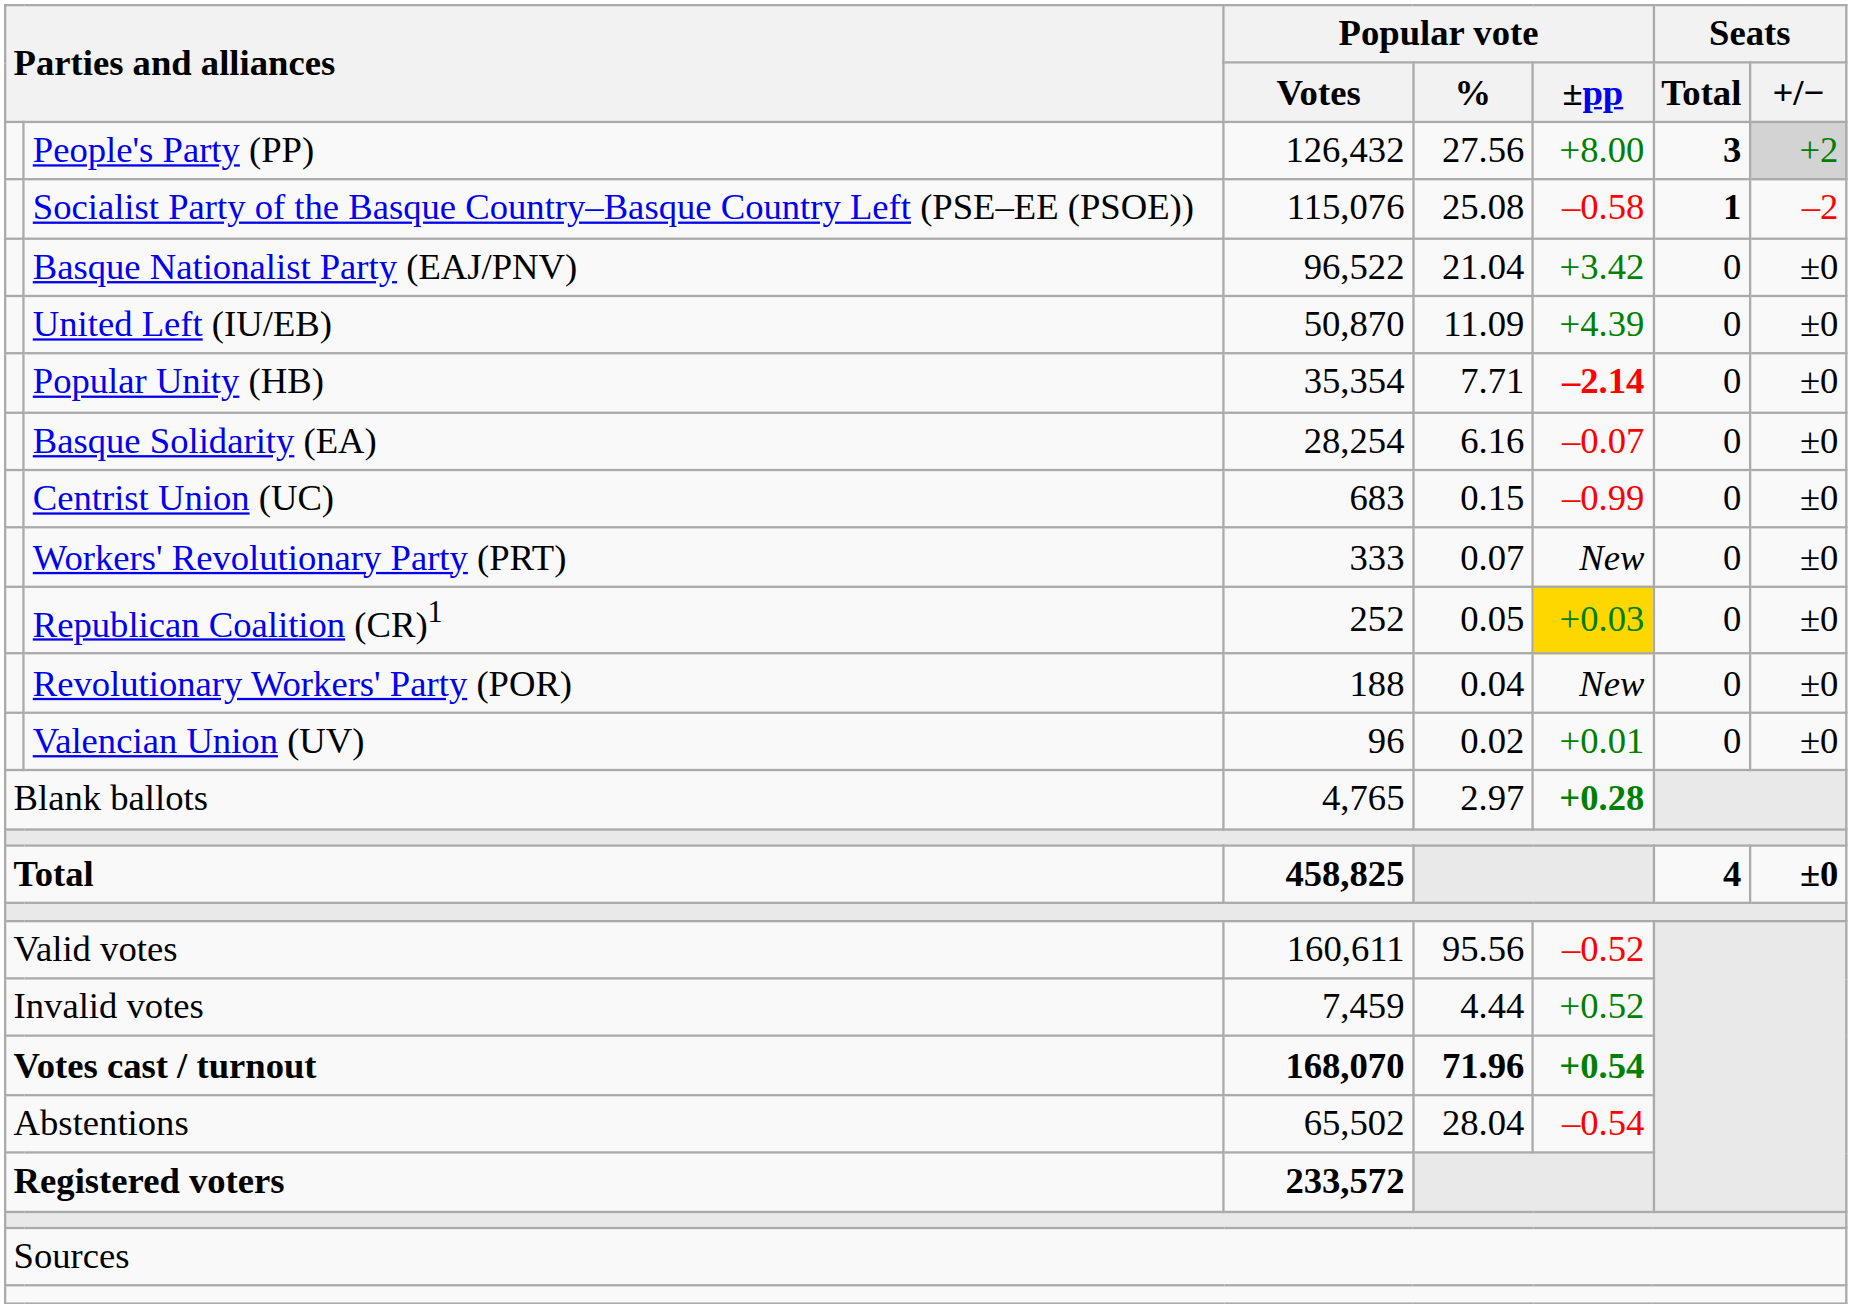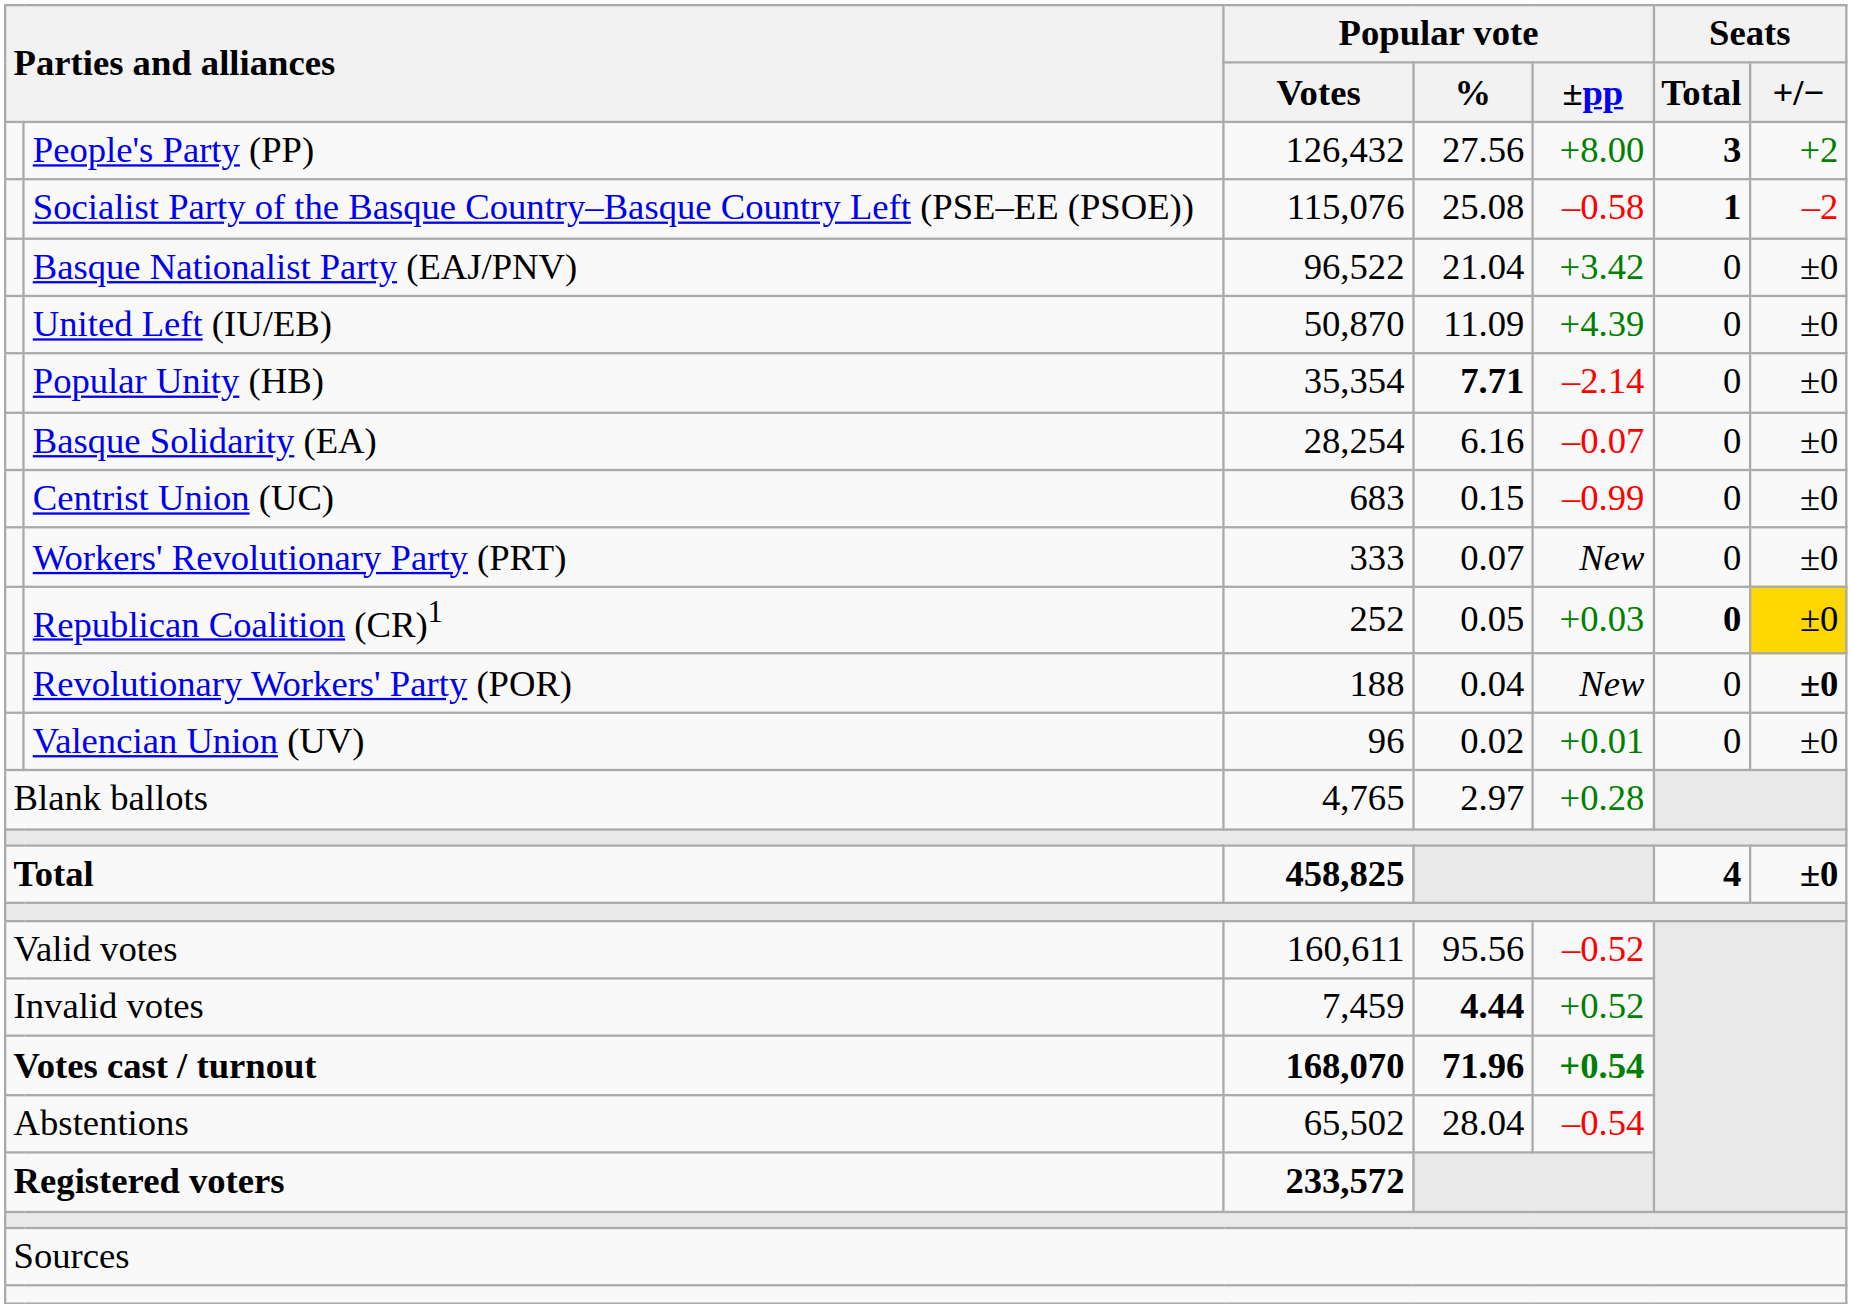(1819, 149) lightgrey background -> (1819, 149) no background
(1492, 382) normal -> (1492, 382) bold
(1603, 382) bold -> (1603, 382) normal
(1602, 619) gold background -> (1602, 619) no background
(1732, 619) normal -> (1732, 619) bold
(1819, 619) no background -> (1819, 619) gold background
(1819, 682) normal -> (1819, 682) bold
(1602, 798) bold -> (1602, 798) normal
(1492, 1006) normal -> (1492, 1006) bold
